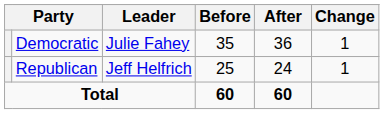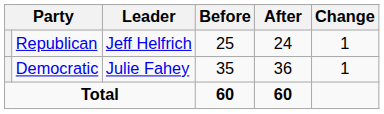rows swapped: (57, 43) <-> (57, 69)
